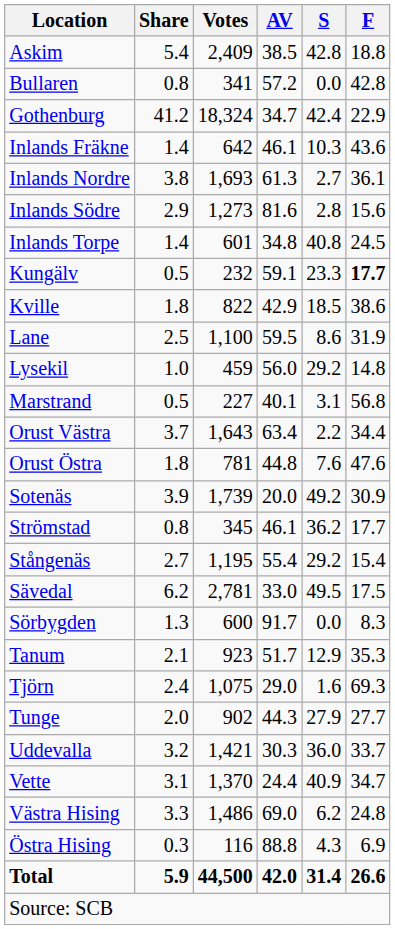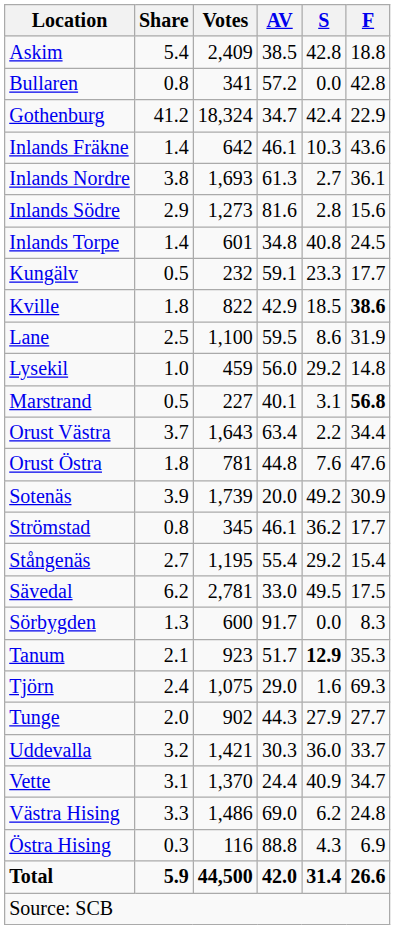(368, 274) bold -> (368, 274) normal
(368, 305) normal -> (368, 305) bold
(368, 400) normal -> (368, 400) bold
(324, 654) normal -> (324, 654) bold
